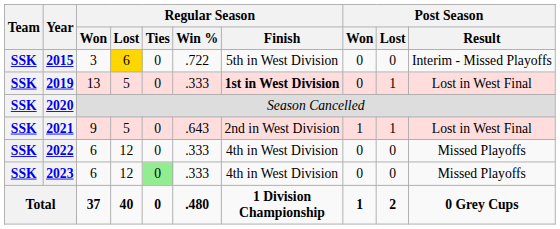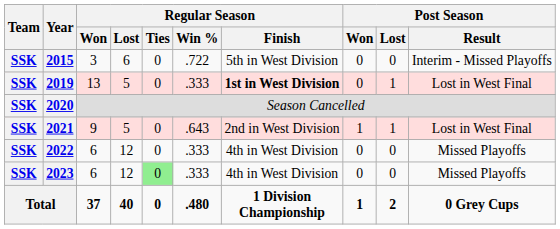(126, 61) gold background -> (126, 61) no background
